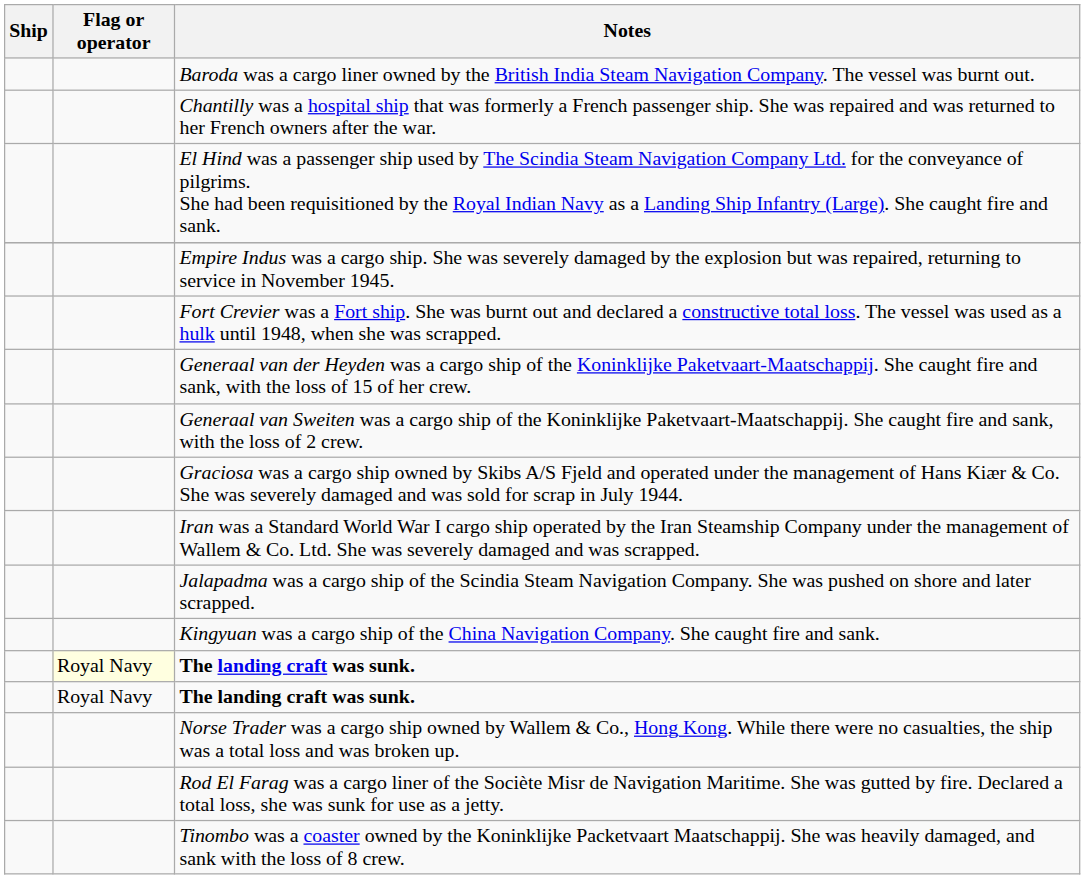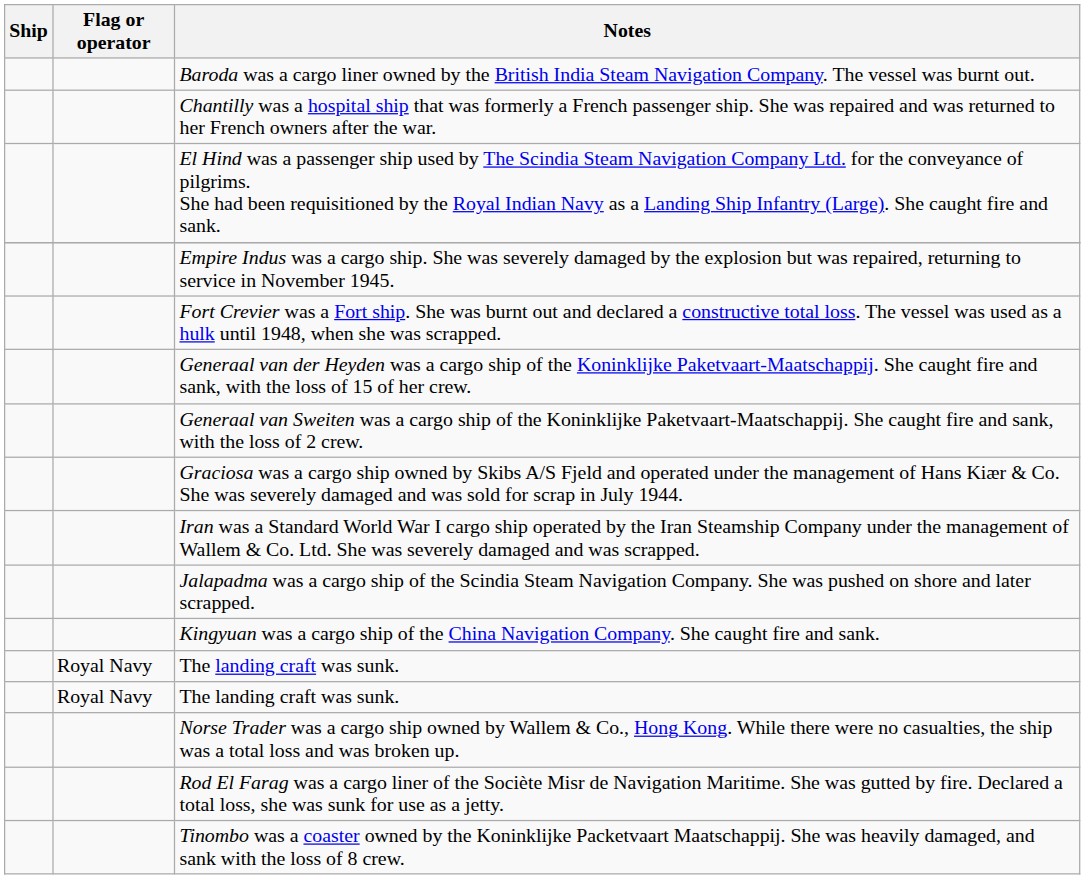(105, 665) lightyellow background -> (105, 665) no background
(297, 665) bold -> (289, 665) normal
(297, 697) bold -> (289, 697) normal
